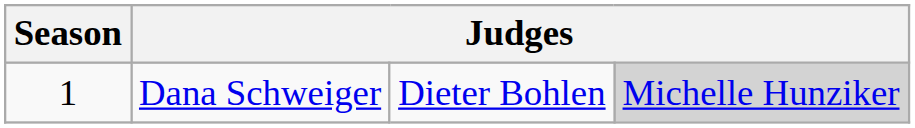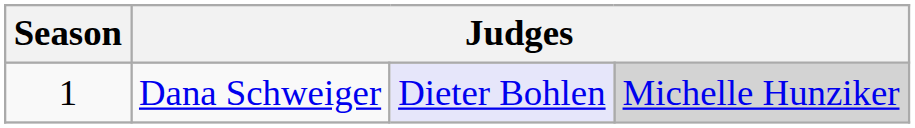(502, 92) no background -> (502, 92) lavender background
